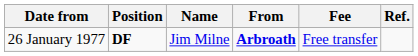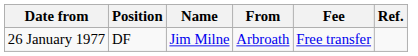(122, 39) bold -> (121, 39) normal
(266, 39) bold -> (263, 39) normal
